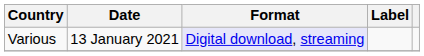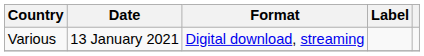(275, 39) lavender background -> (275, 39) no background
